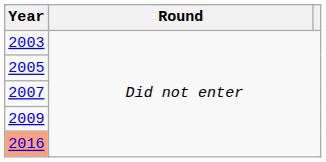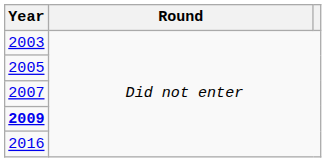(26, 118) normal -> (26, 118) bold
(26, 144) lightsalmon background -> (26, 144) no background
